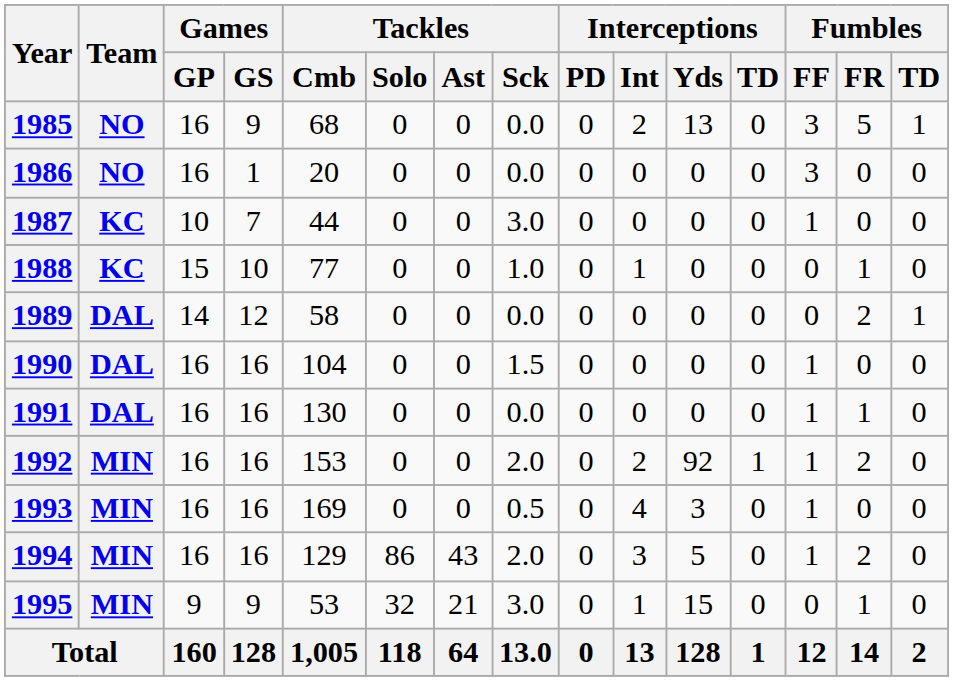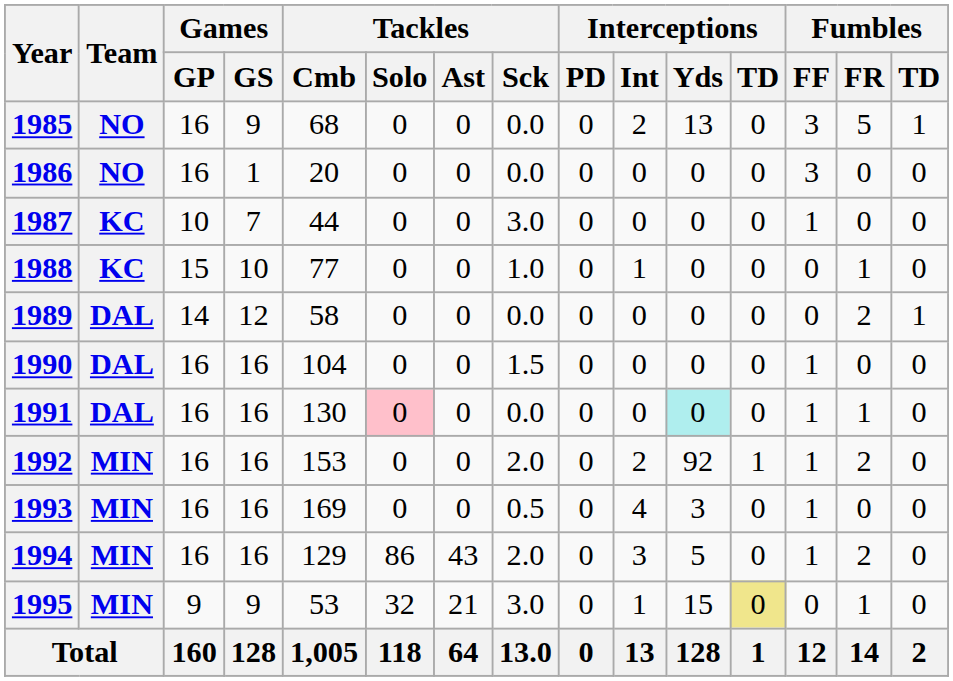(400, 412) no background -> (400, 412) pink background
(698, 412) no background -> (698, 412) paleturquoise background
(758, 603) no background -> (758, 603) khaki background
